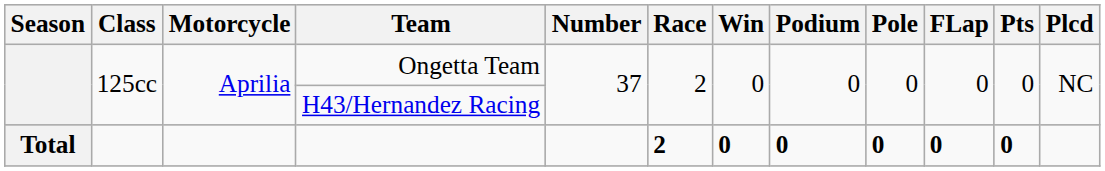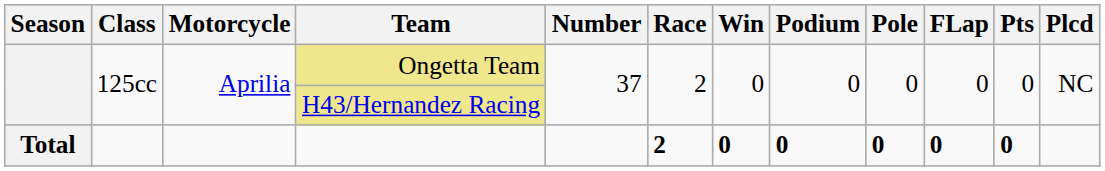(469, 64) no background -> (469, 64) khaki background
(421, 104) no background -> (421, 104) khaki background
